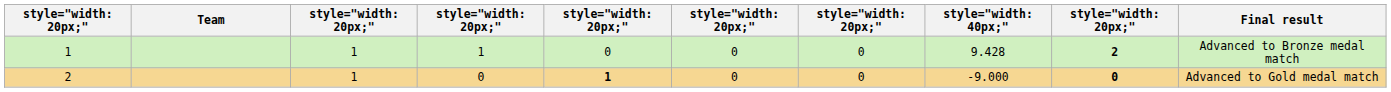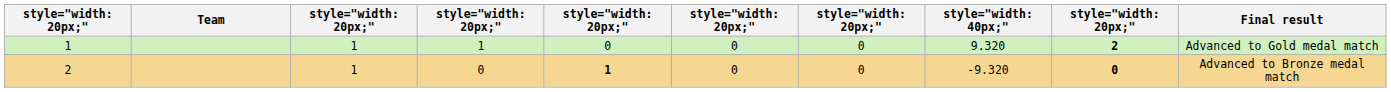(988, 52) 9.428 -> (988, 46) 9.320
(1282, 52) Advanced to Bronze medal match -> (1282, 46) Advanced to Gold medal match
(988, 77) -9.000 -> (988, 71) -9.320
(1282, 77) Advanced to Gold medal match -> (1282, 71) Advanced to Bronze medal match
